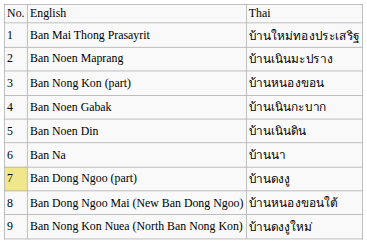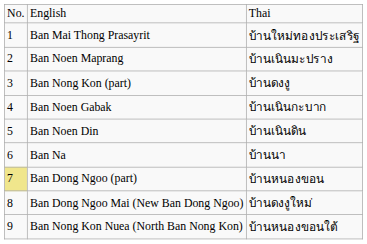(287, 83) บ้านหนองขอน -> (270, 83) บ้านดงงู
(270, 179) บ้านดงงู -> (287, 179) บ้านหนองขอน
(293, 203) บ้านหนองขอนใต้ -> (281, 203) บ้านดงงูใหม่
(281, 227) บ้านดงงูใหม่ -> (293, 227) บ้านหนองขอนใต้
